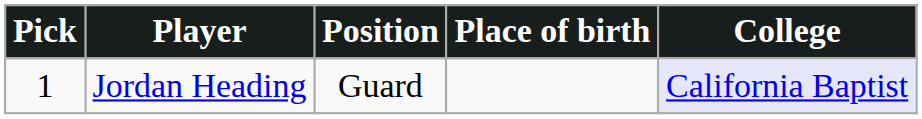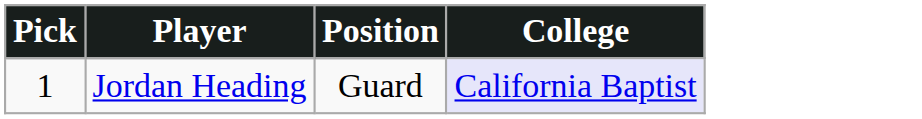- column: (553, 31)
